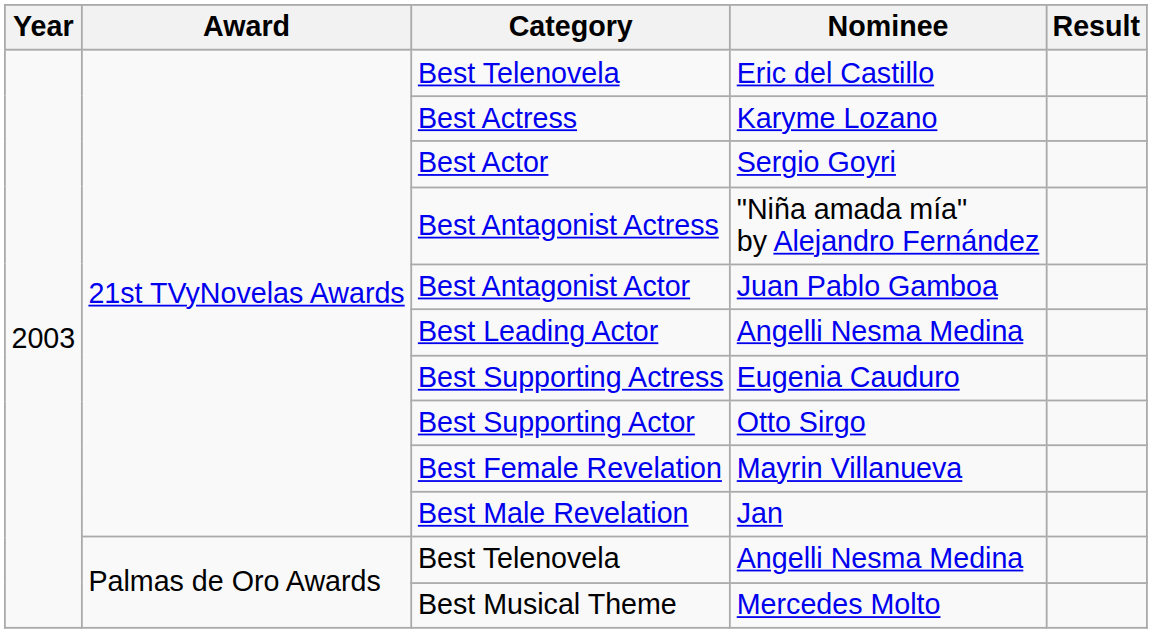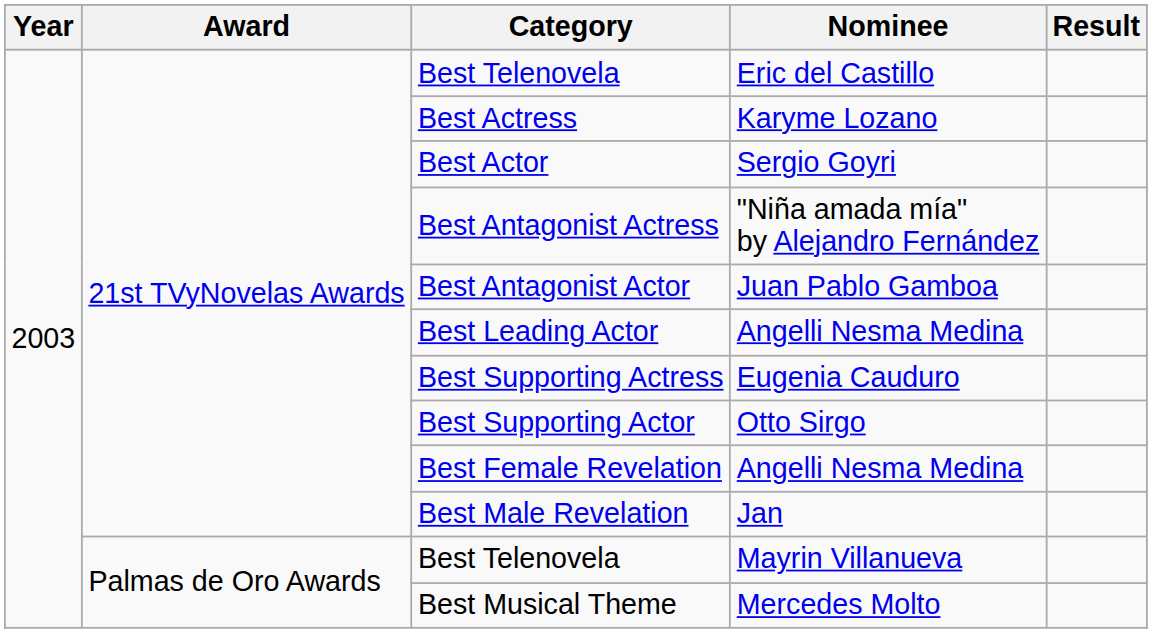(850, 468) Mayrin Villanueva -> (880, 468) Angelli Nesma Medina
(880, 559) Angelli Nesma Medina -> (850, 559) Mayrin Villanueva
